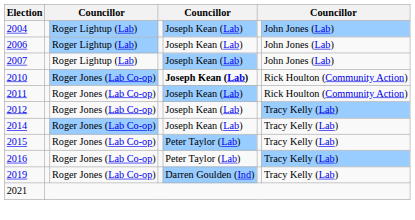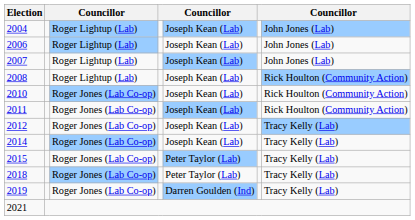+ row: (17, 77)
(207, 77) bold -> (204, 93) normal
- row: (17, 158)
+ row: (17, 175)
